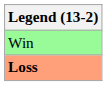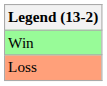(23, 68) bold -> (23, 68) normal
